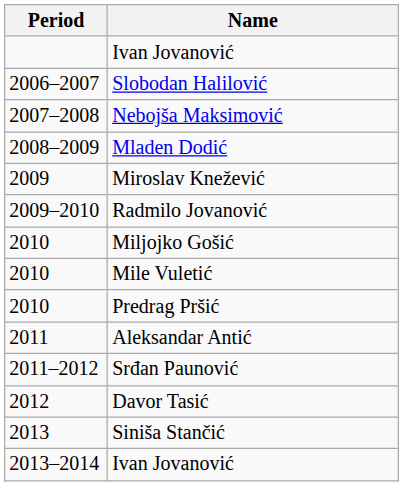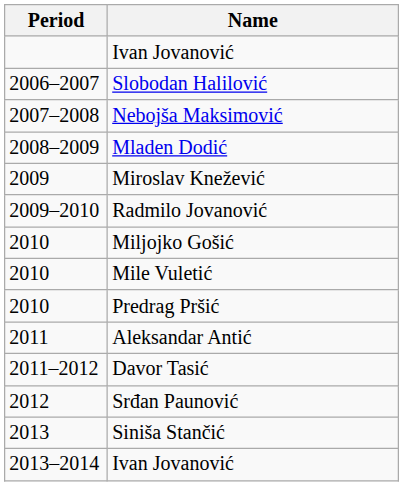(175, 369) Srđan Paunović -> (160, 369) Davor Tasić
(160, 400) Davor Tasić -> (175, 400) Srđan Paunović
